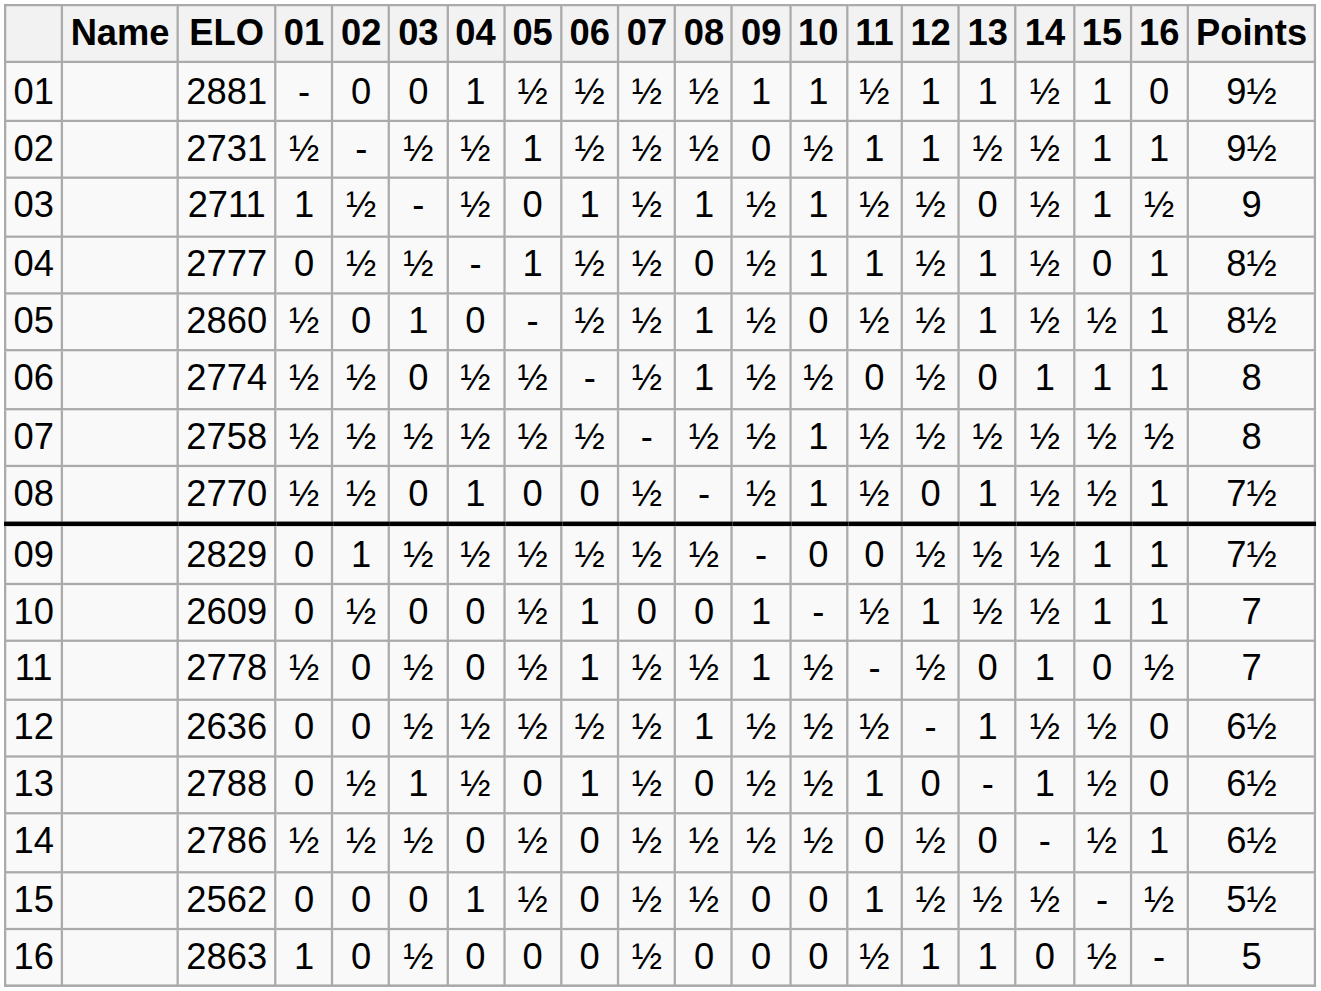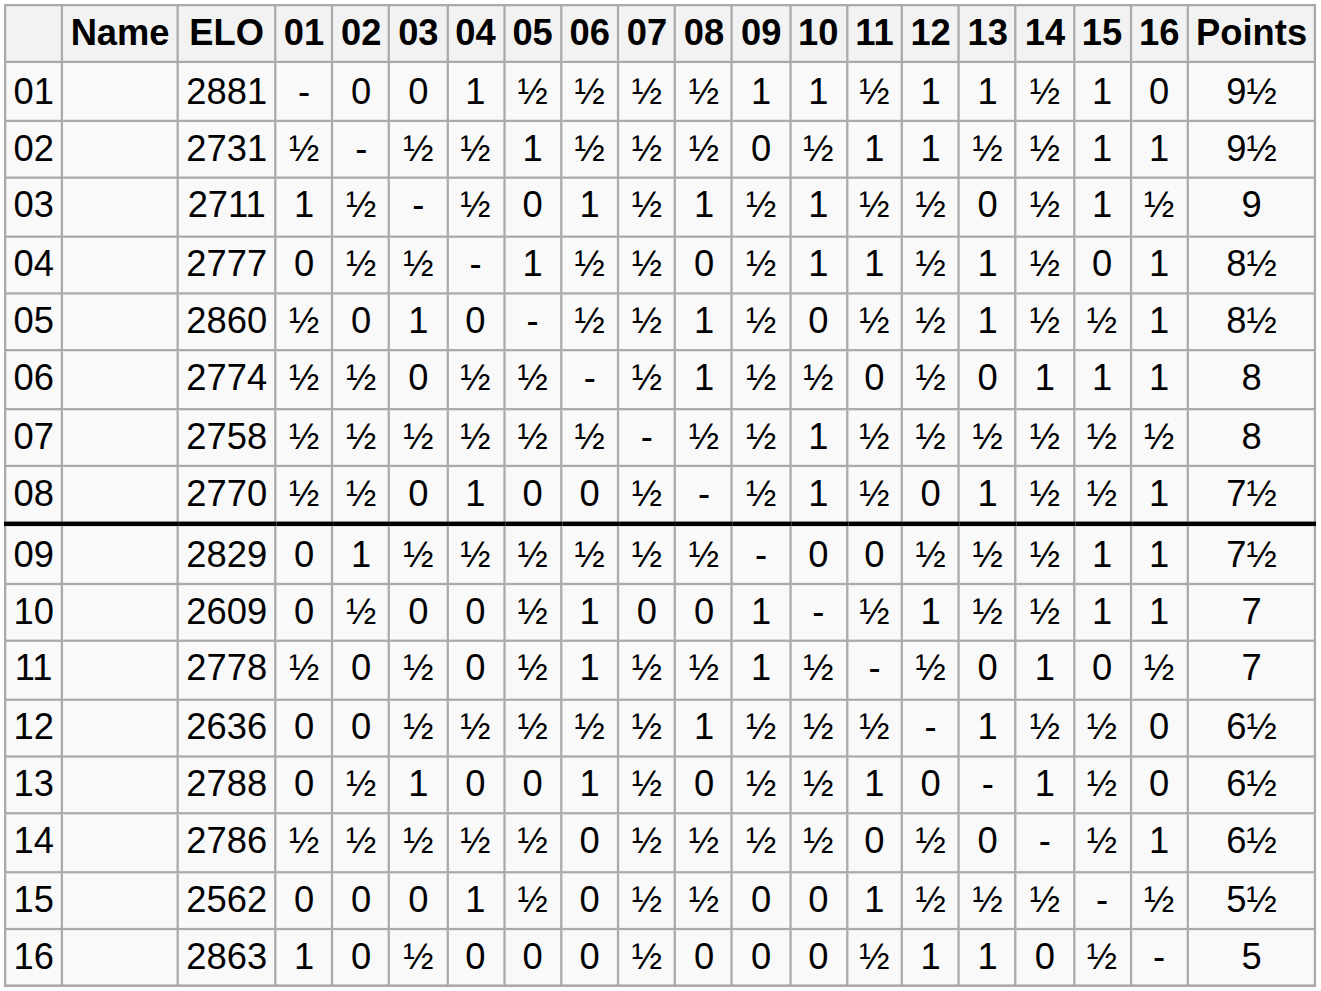(475, 784) ½ -> (475, 784) 0
(475, 841) 0 -> (475, 841) ½
